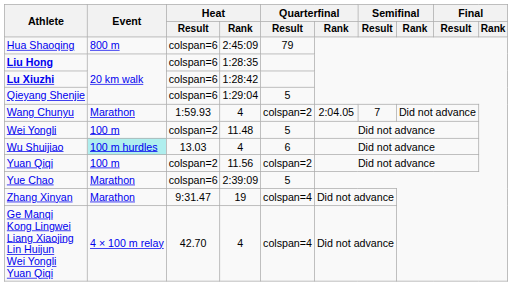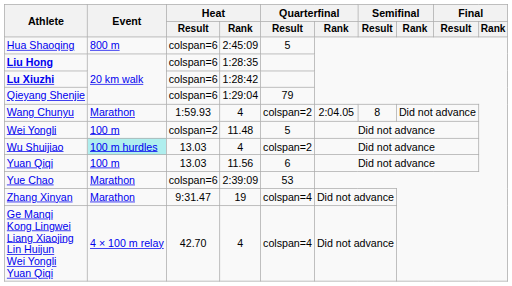(288, 46) 79 -> (288, 46) 5
(288, 96) 5 -> (288, 96) 79
(377, 113) 7 -> (377, 113) 8
(288, 147) 6 -> (288, 147) colspan=2
(193, 164) colspan=2 -> (193, 164) 13.03
(288, 164) colspan=2 -> (288, 164) 6
(288, 181) 5 -> (288, 181) 53
